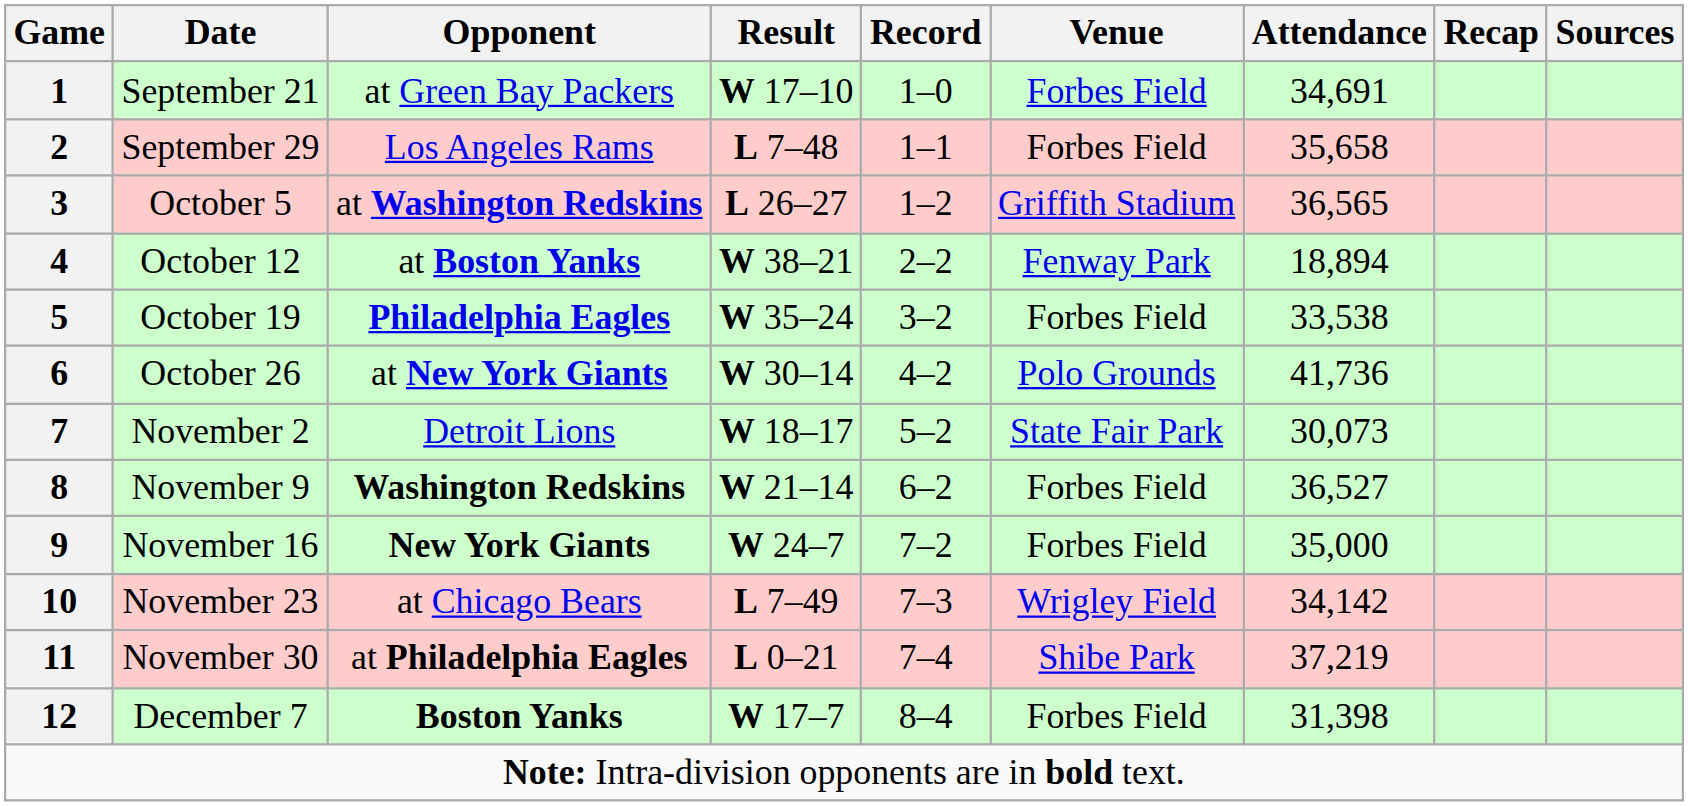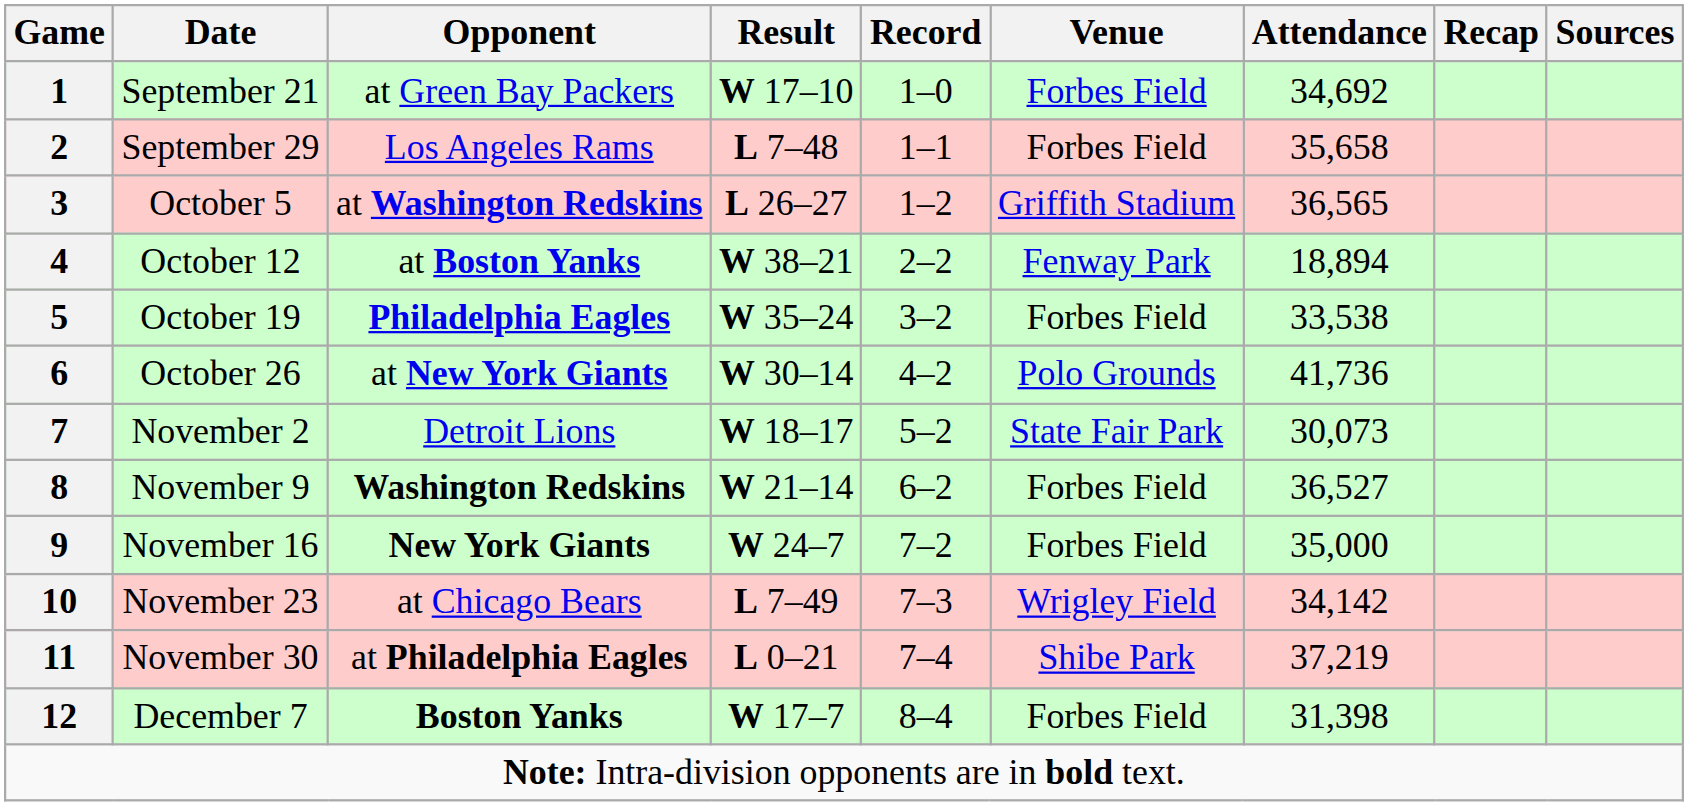(1339, 89) 34,691 -> (1339, 89) 34,692
